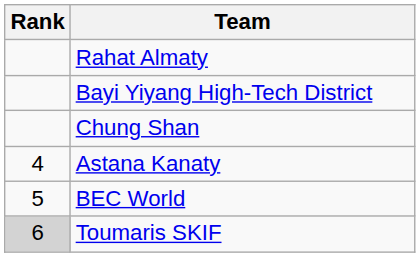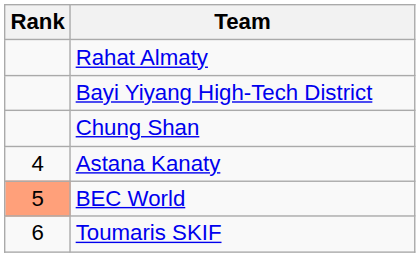(38, 198) no background -> (38, 198) lightsalmon background
(38, 233) lightgrey background -> (38, 233) no background
